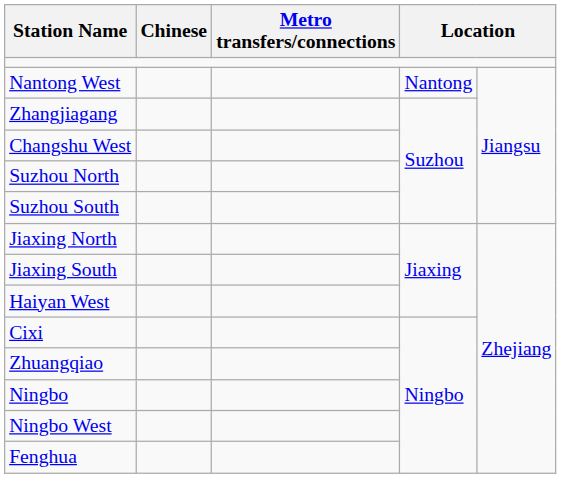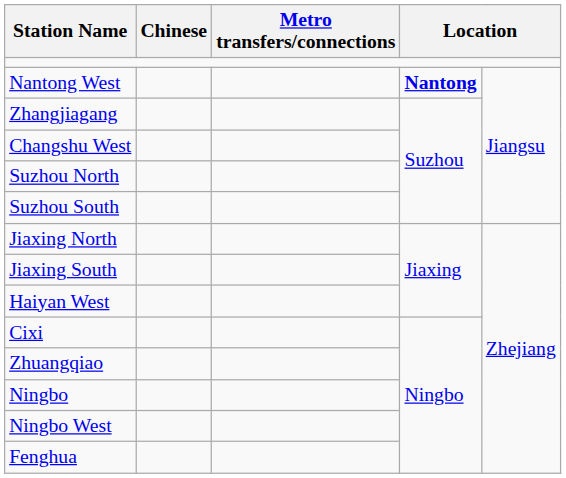(438, 82) normal -> (441, 82) bold
